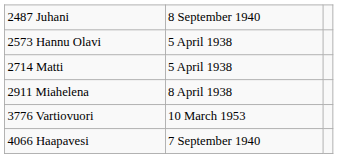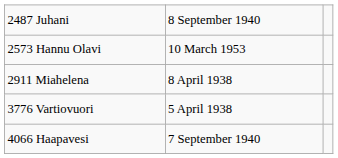(200, 42) 5 April 1938 -> (207, 49) 10 March 1953
- row: (35, 67)
(207, 116) 10 March 1953 -> (200, 109) 5 April 1938
